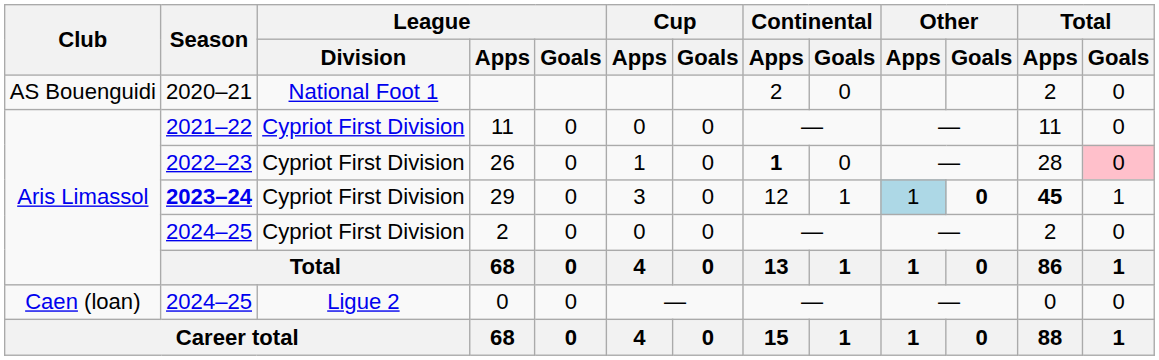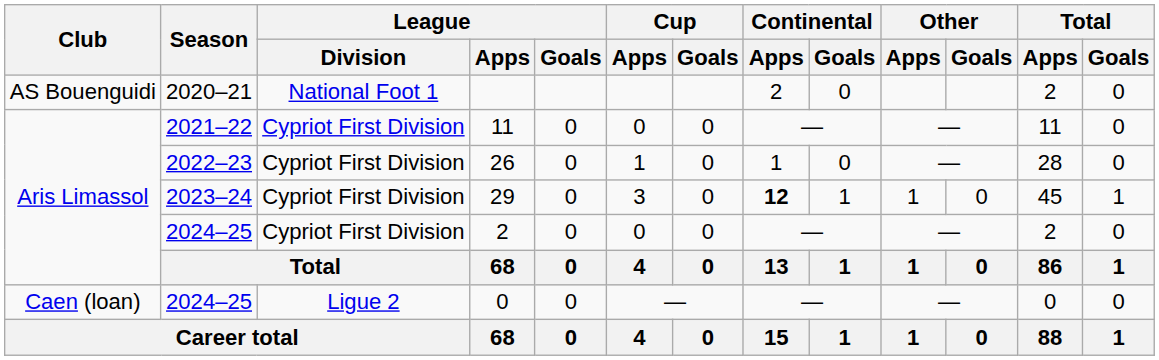(776, 162) bold -> (776, 162) normal
(1119, 162) pink background -> (1119, 162) no background
(209, 197) bold -> (209, 197) normal
(776, 197) normal -> (776, 197) bold
(913, 197) lightblue background -> (913, 197) no background
(982, 197) bold -> (982, 197) normal
(1050, 197) bold -> (1050, 197) normal
